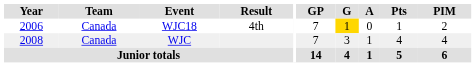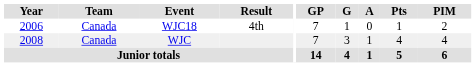(347, 26) gold background -> (347, 26) no background
